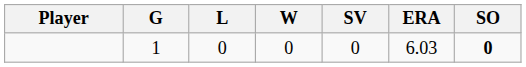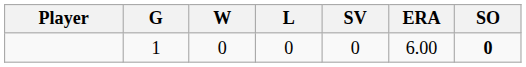columns swapped: (289, 18) <-> (222, 18)
(422, 47) 6.03 -> (422, 47) 6.00
